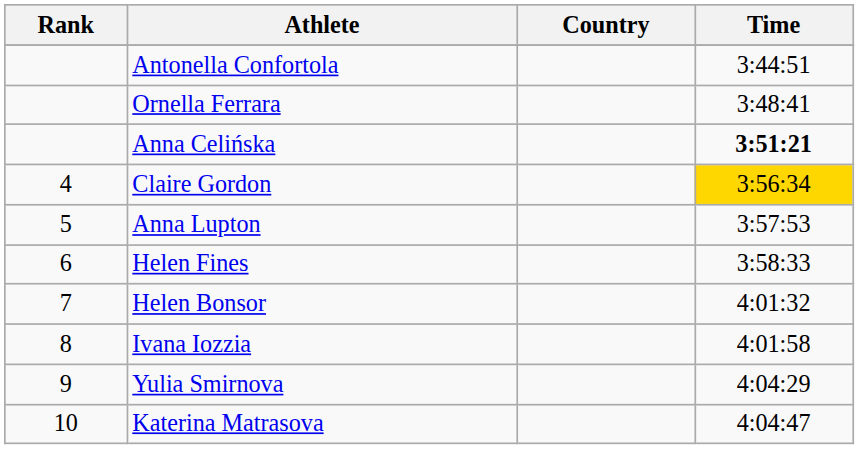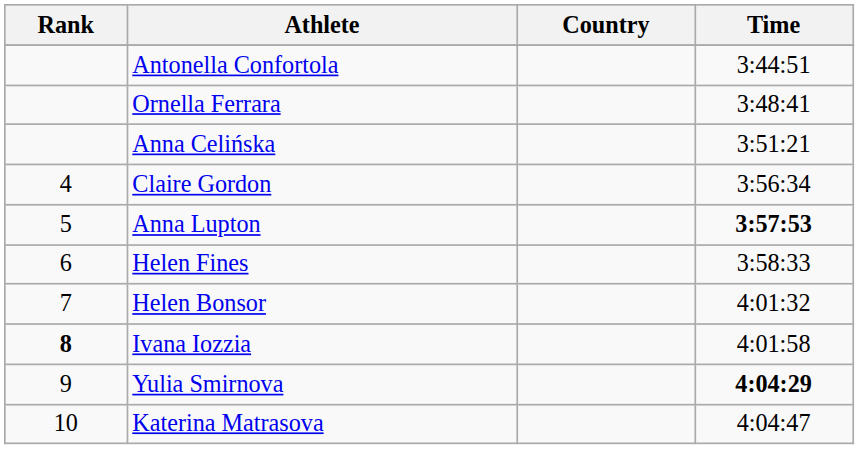(774, 144) bold -> (774, 144) normal
(774, 184) gold background -> (774, 184) no background
(774, 224) normal -> (774, 224) bold
(66, 344) normal -> (66, 344) bold
(774, 383) normal -> (774, 383) bold
